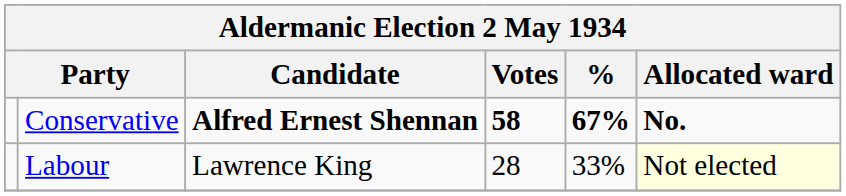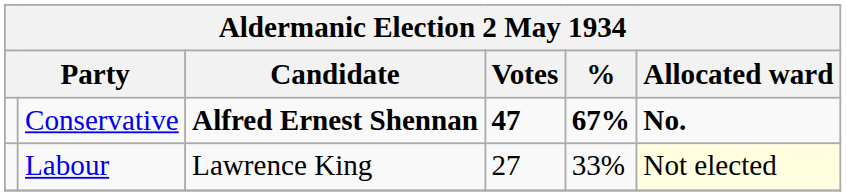(506, 119) 58 -> (506, 119) 47
(506, 166) 28 -> (506, 166) 27
